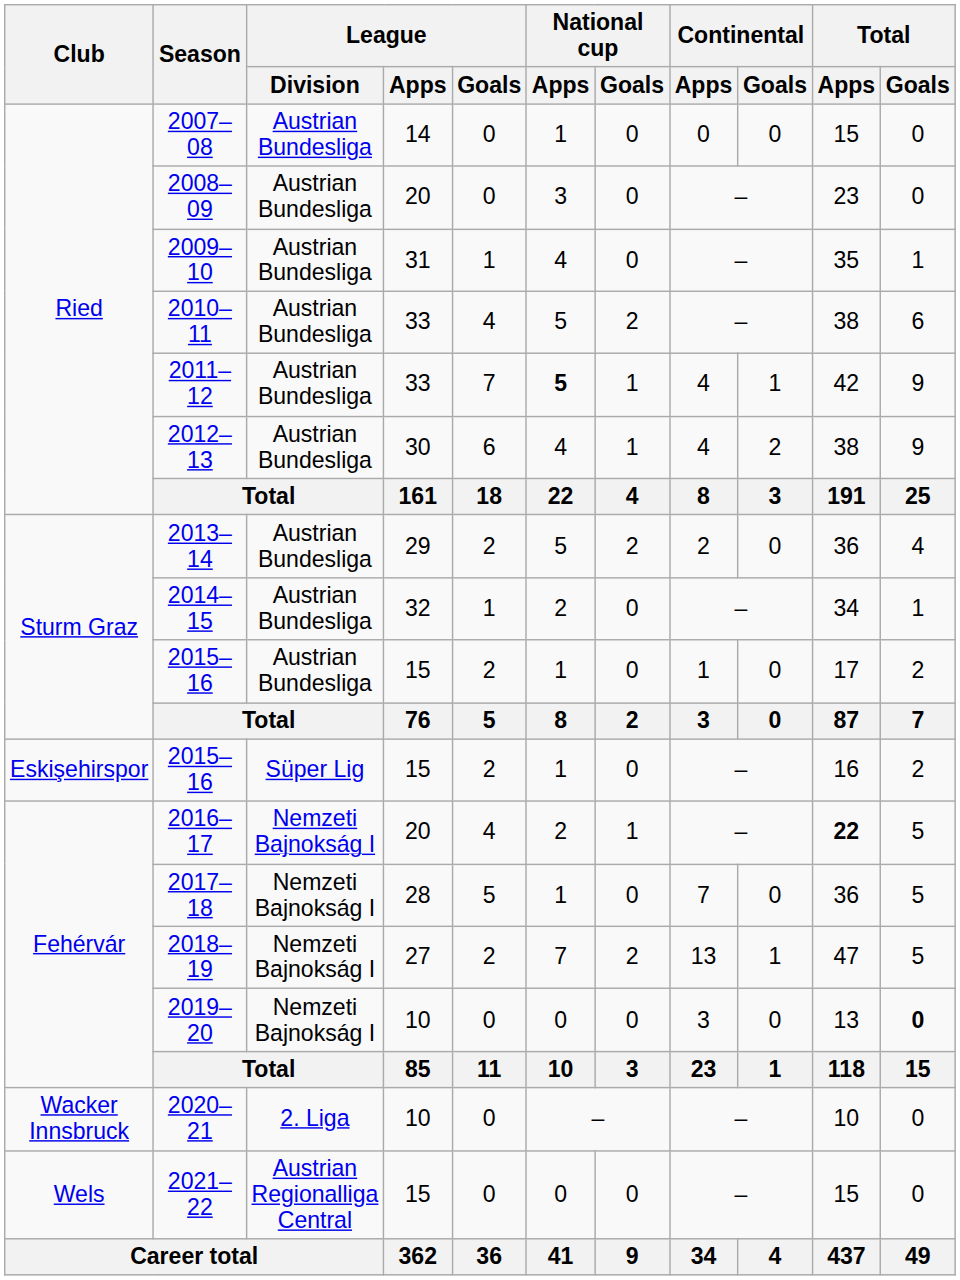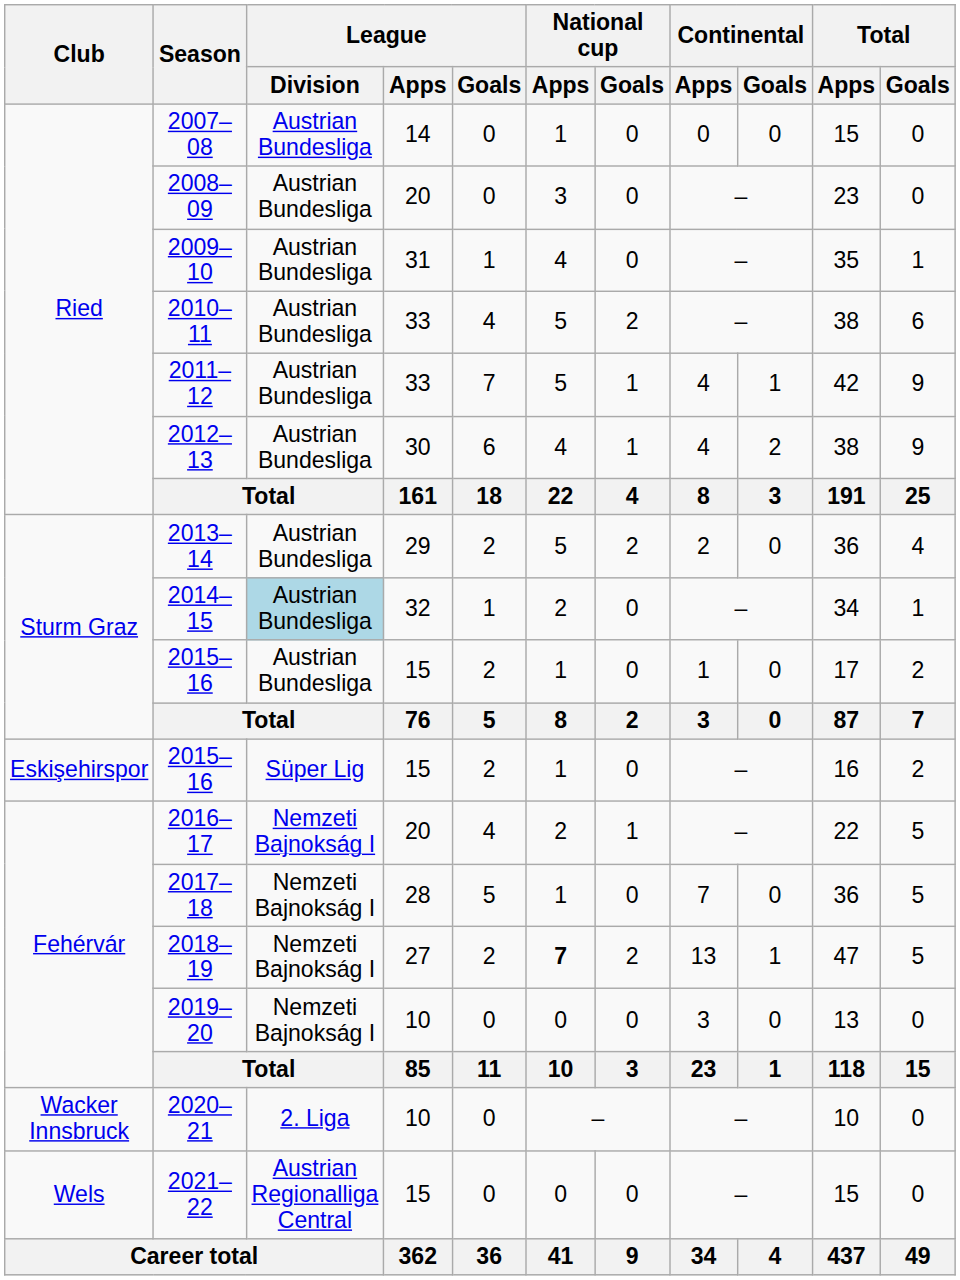(561, 384) bold -> (561, 384) normal
(315, 608) no background -> (315, 608) lightblue background
(846, 832) bold -> (846, 832) normal
(561, 957) normal -> (561, 957) bold
(918, 1019) bold -> (918, 1019) normal
